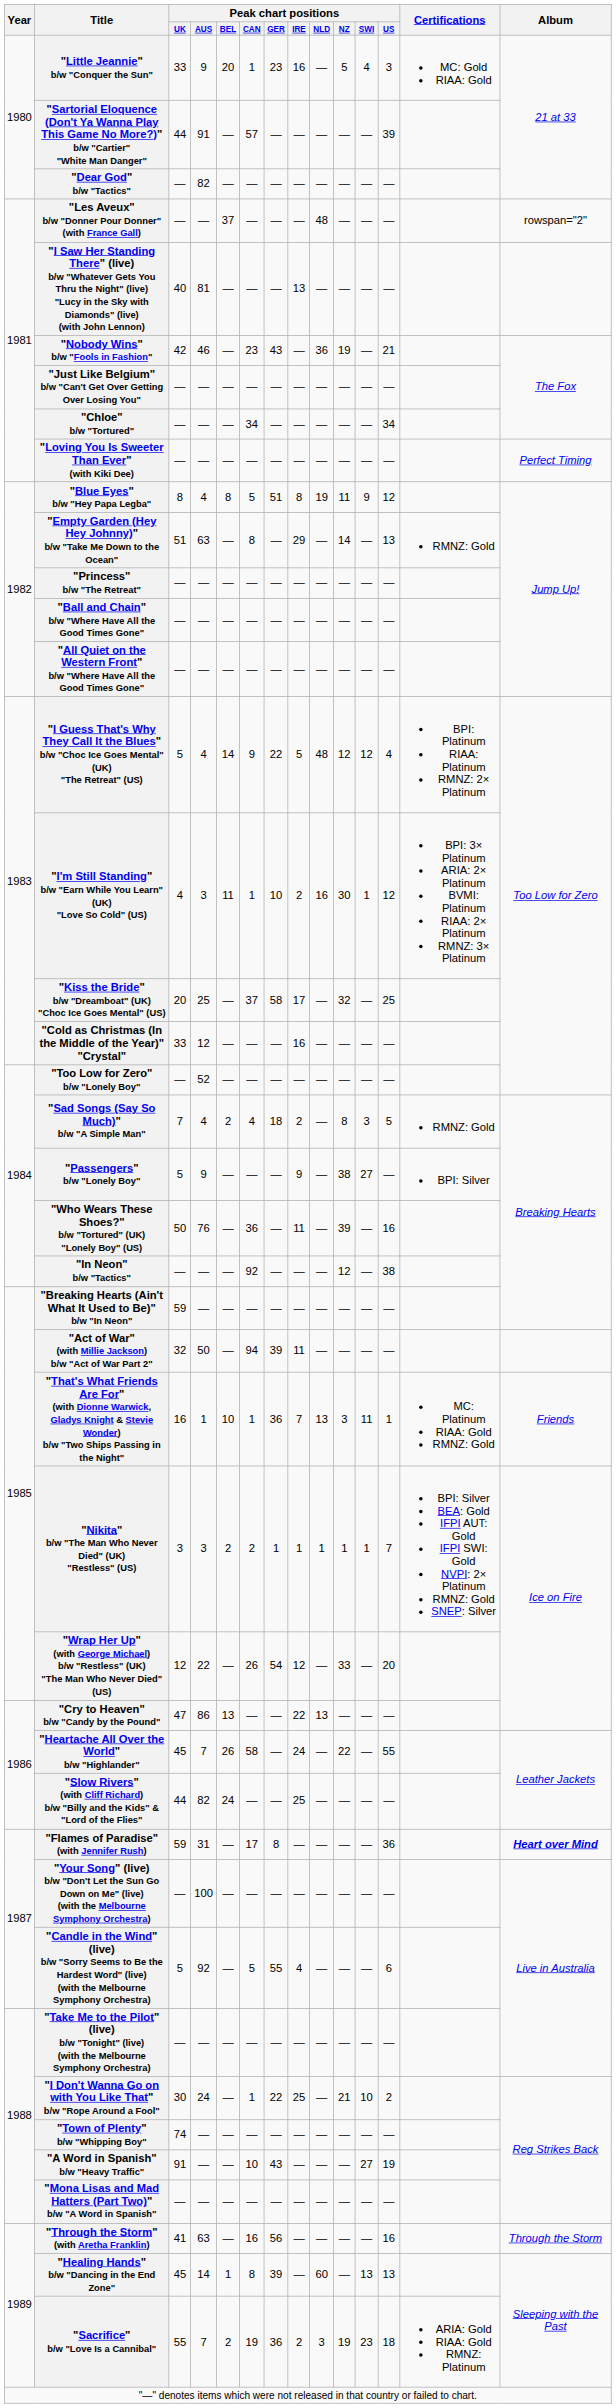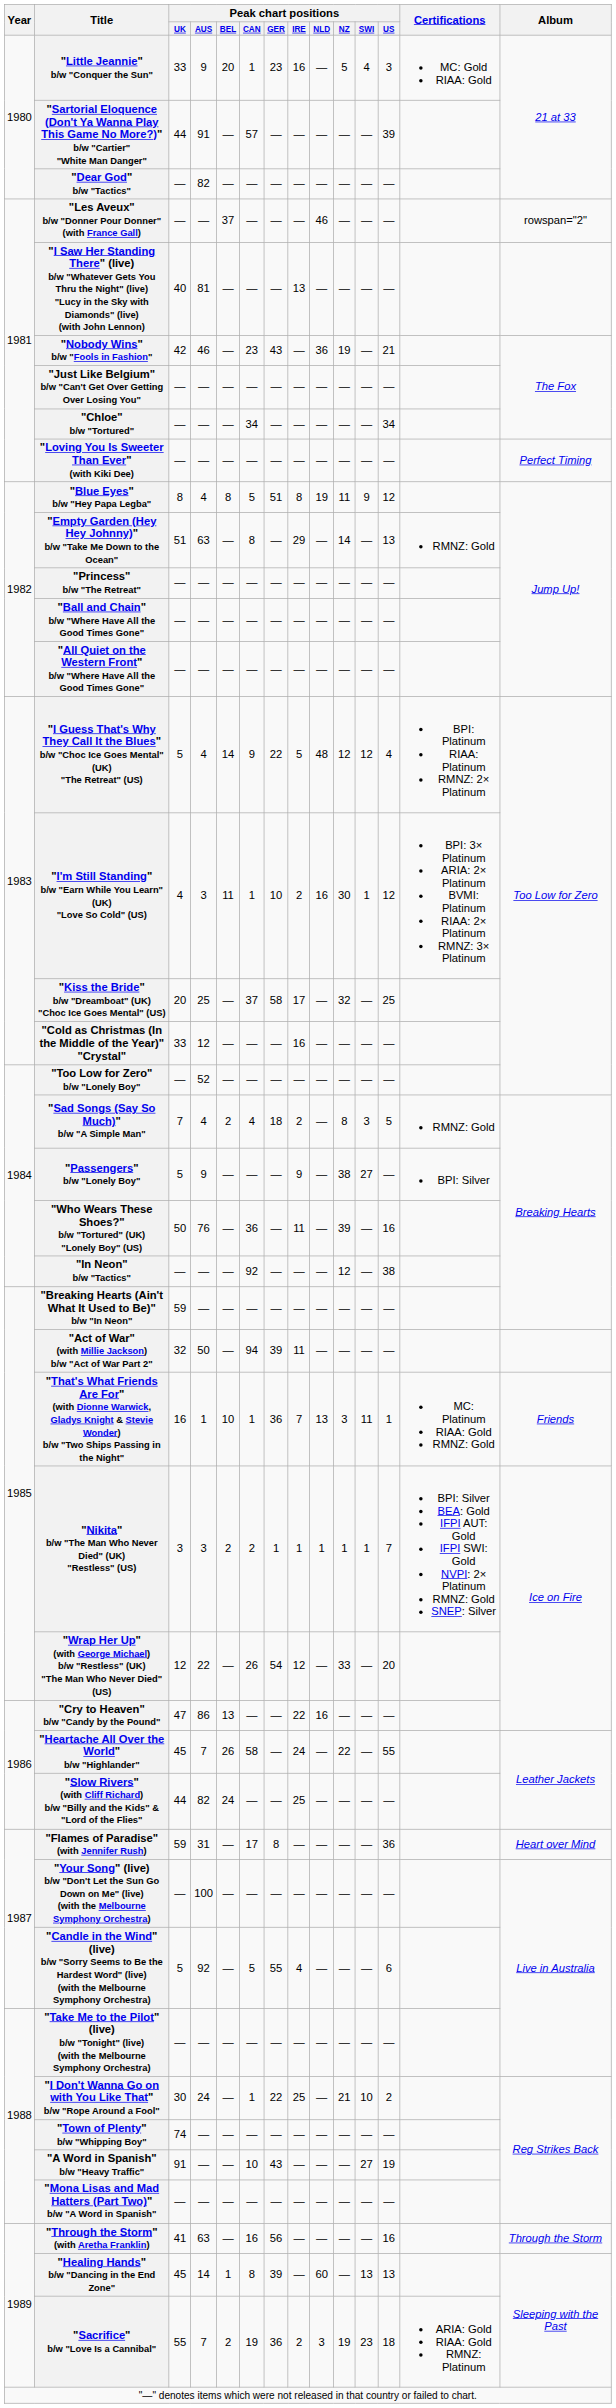(322, 220) 48 -> (322, 220) 46
(322, 1715) 13 -> (322, 1715) 16
(555, 1844) bold -> (555, 1844) normal
